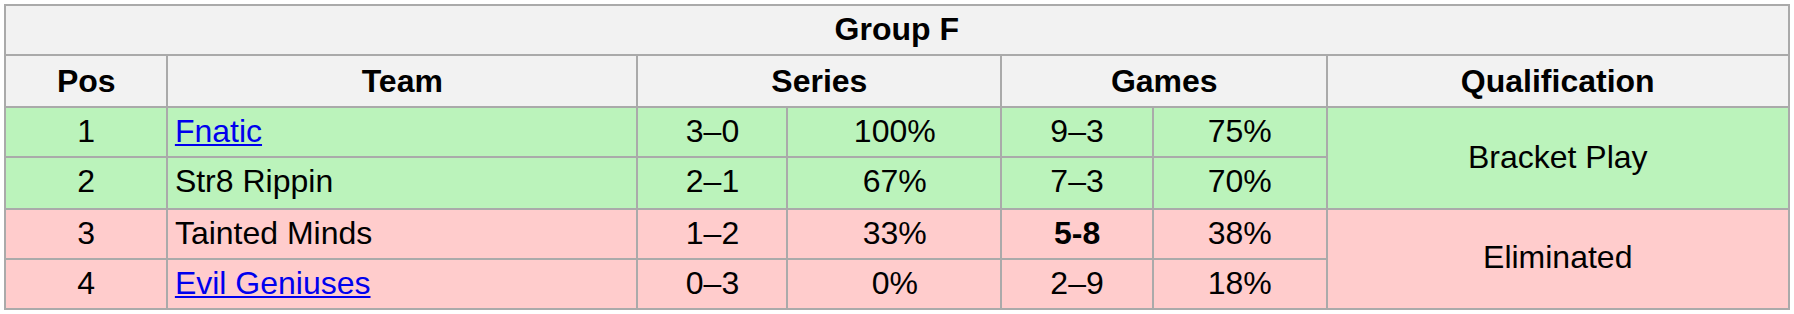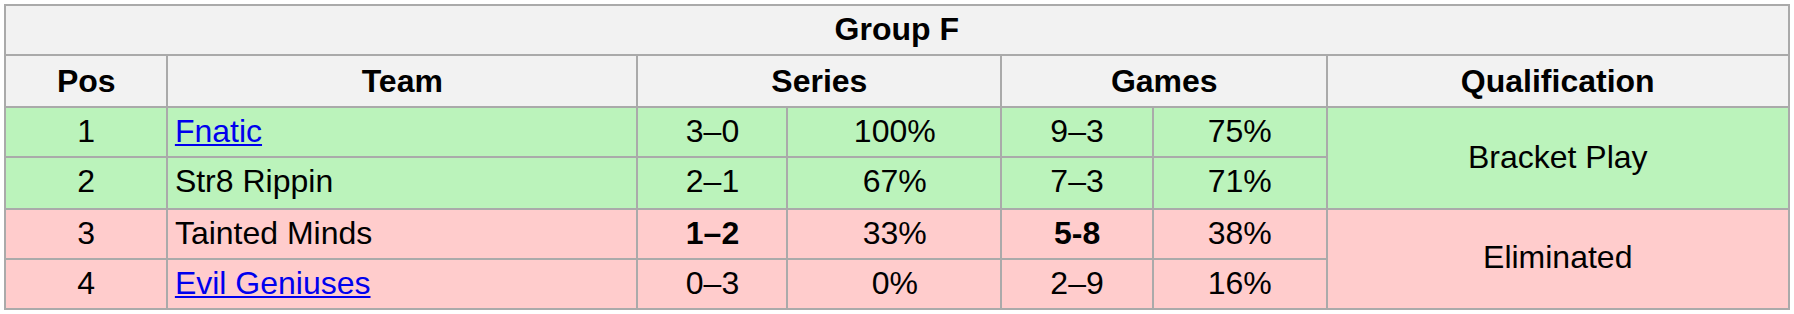(1240, 182) 70% -> (1240, 182) 71%
(712, 232) normal -> (712, 232) bold
(1240, 283) 18% -> (1240, 283) 16%
